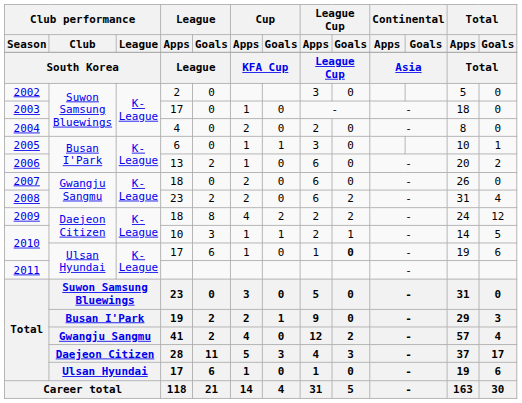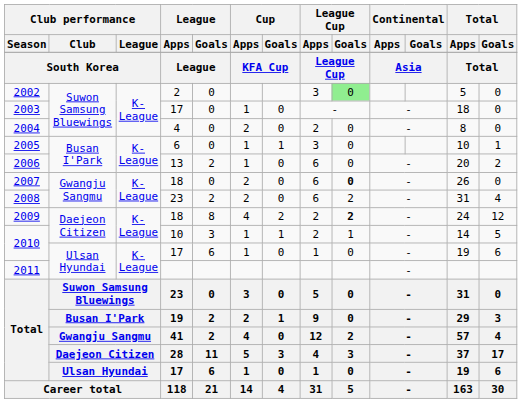(351, 92) no background -> (351, 92) lightgreen background
(351, 181) normal -> (351, 181) bold
(351, 216) normal -> (351, 216) bold
(351, 252) bold -> (351, 252) normal
